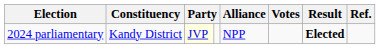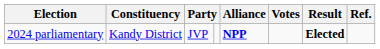(198, 33) lightyellow background -> (198, 33) no background
(234, 33) normal -> (235, 33) bold
